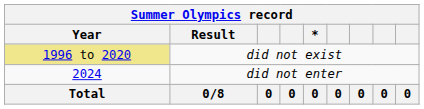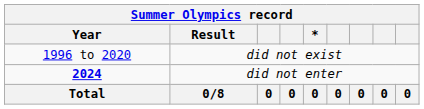(87, 54) khaki background -> (87, 54) no background
(87, 74) normal -> (87, 74) bold
